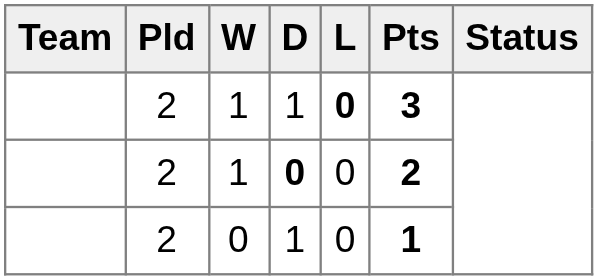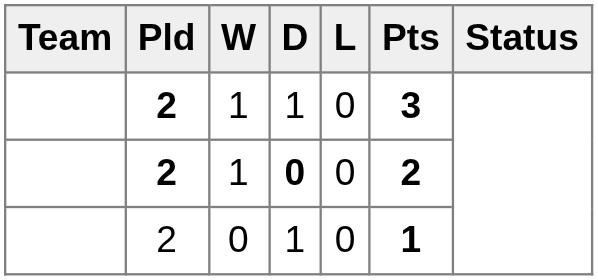(167, 105) normal -> (167, 105) bold
(345, 105) bold -> (345, 105) normal
(167, 172) normal -> (167, 172) bold
